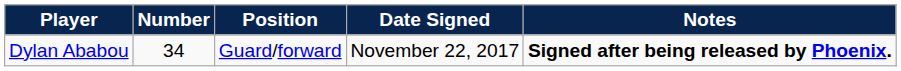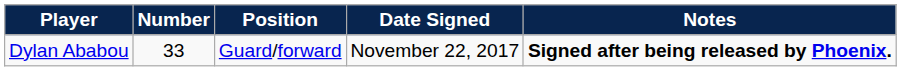(174, 50) 34 -> (174, 50) 33
